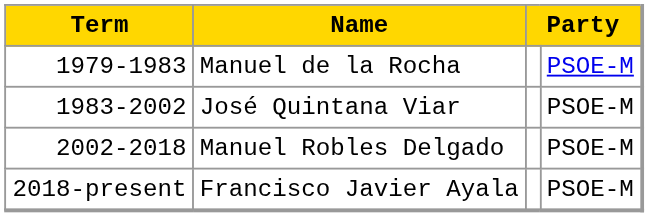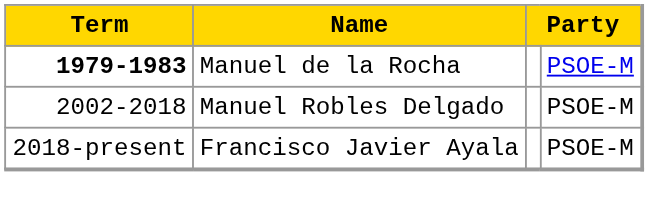(121, 66) normal -> (121, 66) bold
- row: (330, 107)
